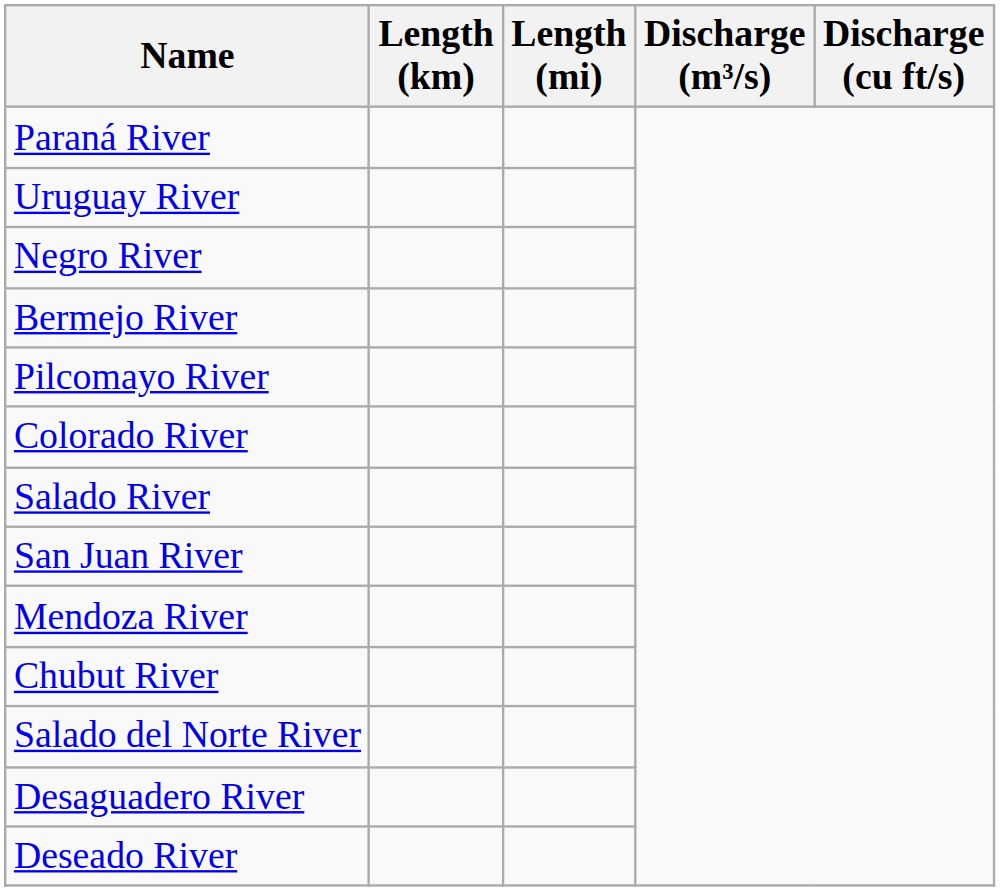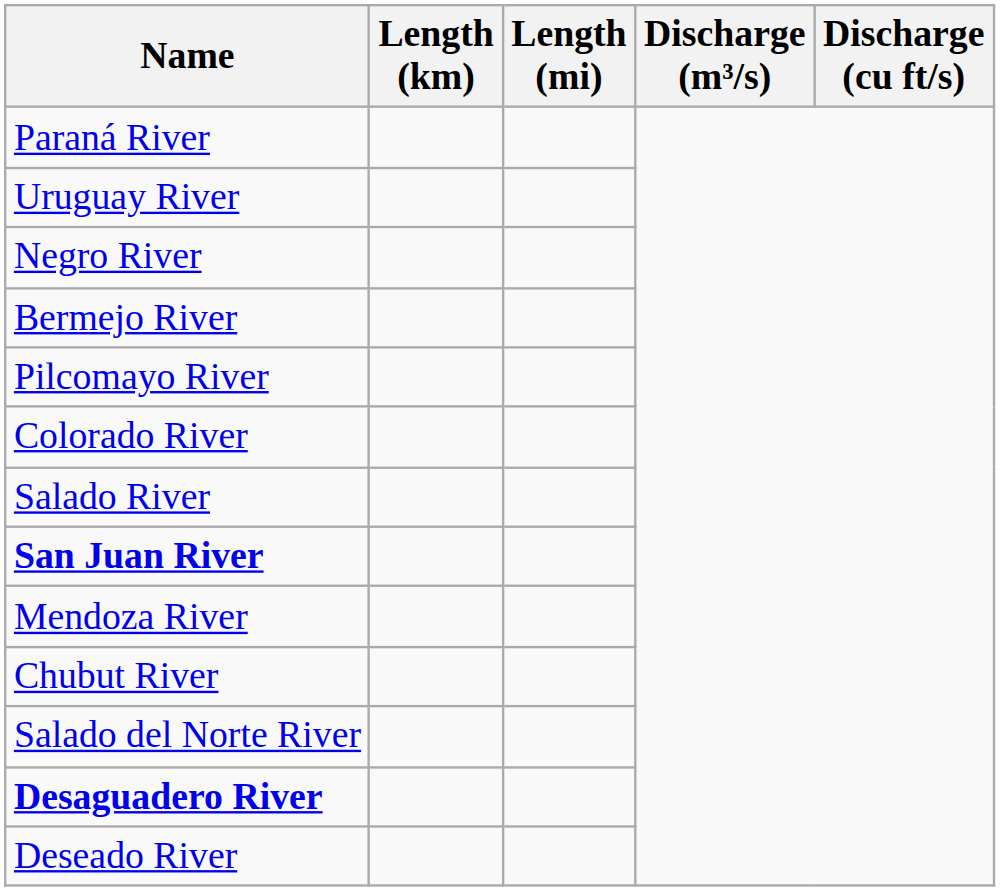(128, 556) normal -> (139, 556) bold
(159, 795) normal -> (168, 795) bold
